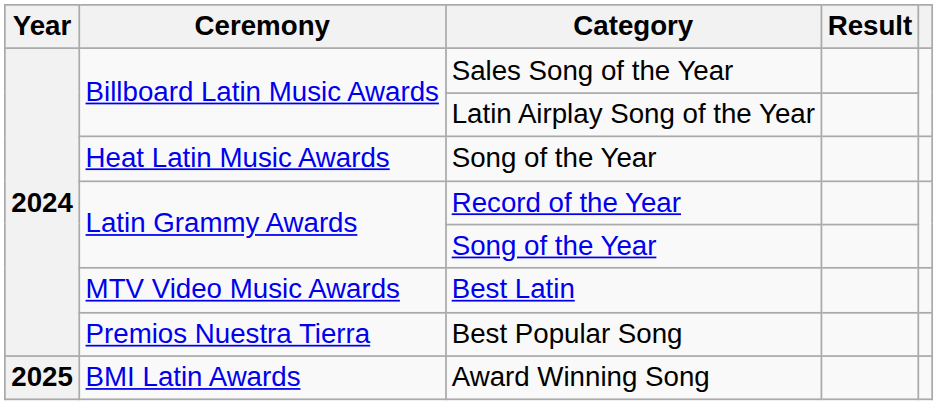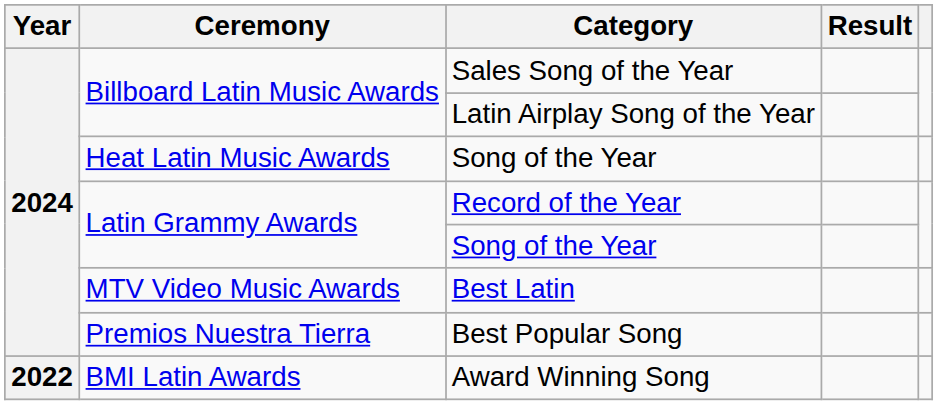(42, 377) 2025 -> (42, 377) 2022
